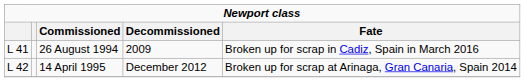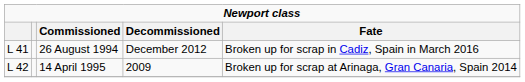(138, 49) 2009 -> (166, 49) December 2012
(166, 67) December 2012 -> (138, 67) 2009
